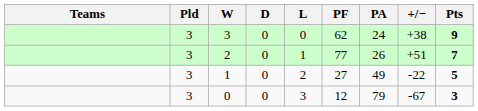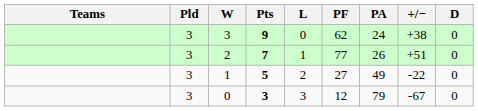columns swapped: (265, 14) <-> (455, 14)
